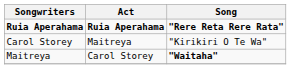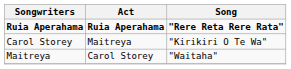(193, 56) bold -> (193, 56) normal
